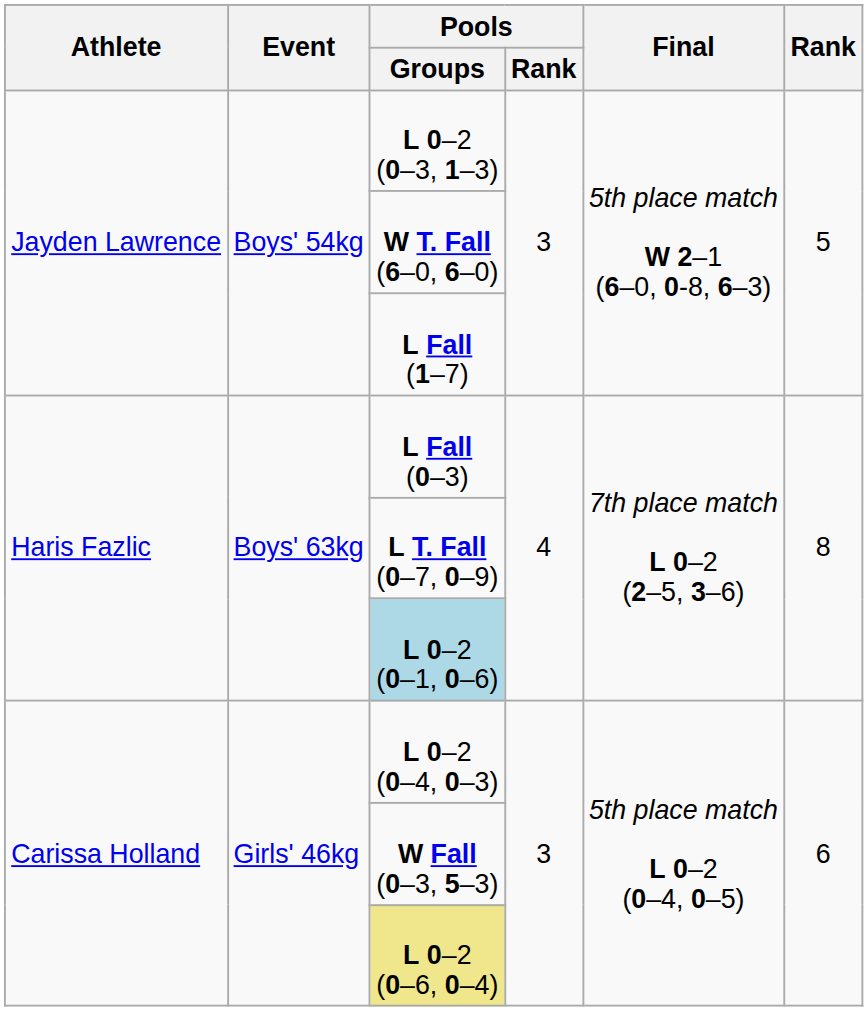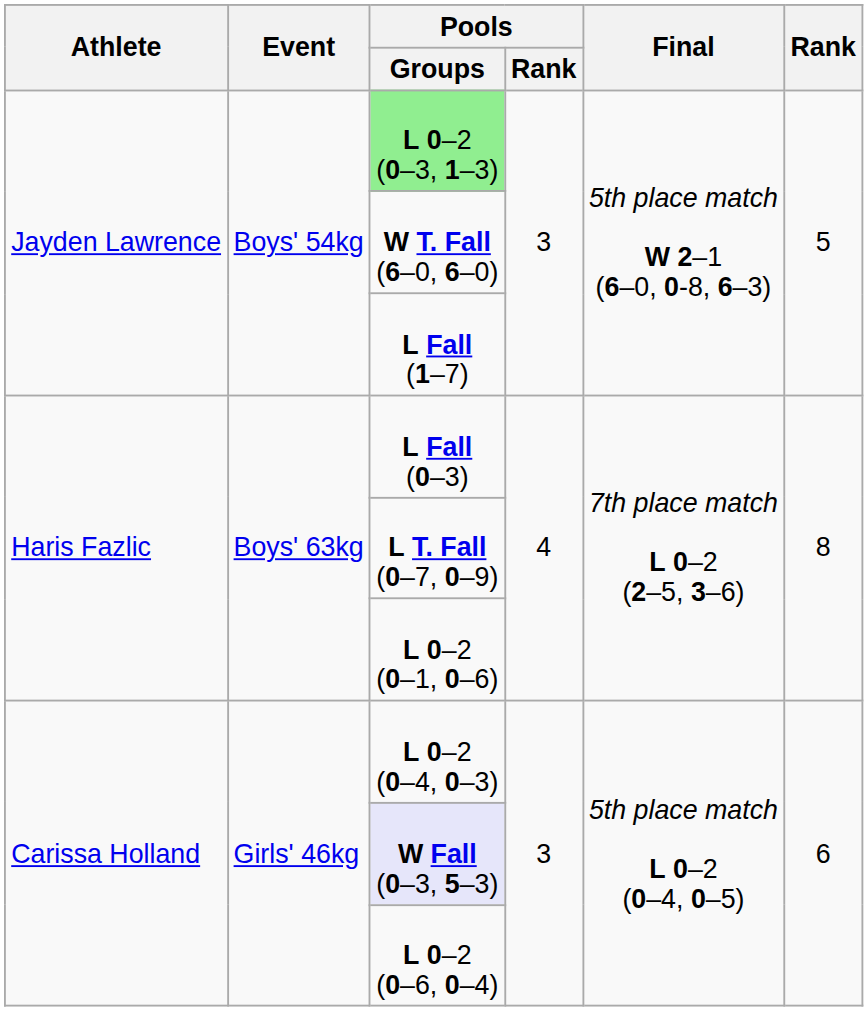(437, 156) no background -> (437, 156) lightgreen background
(437, 665) lightblue background -> (437, 665) no background
(437, 869) no background -> (437, 869) lavender background
(437, 970) khaki background -> (437, 970) no background
